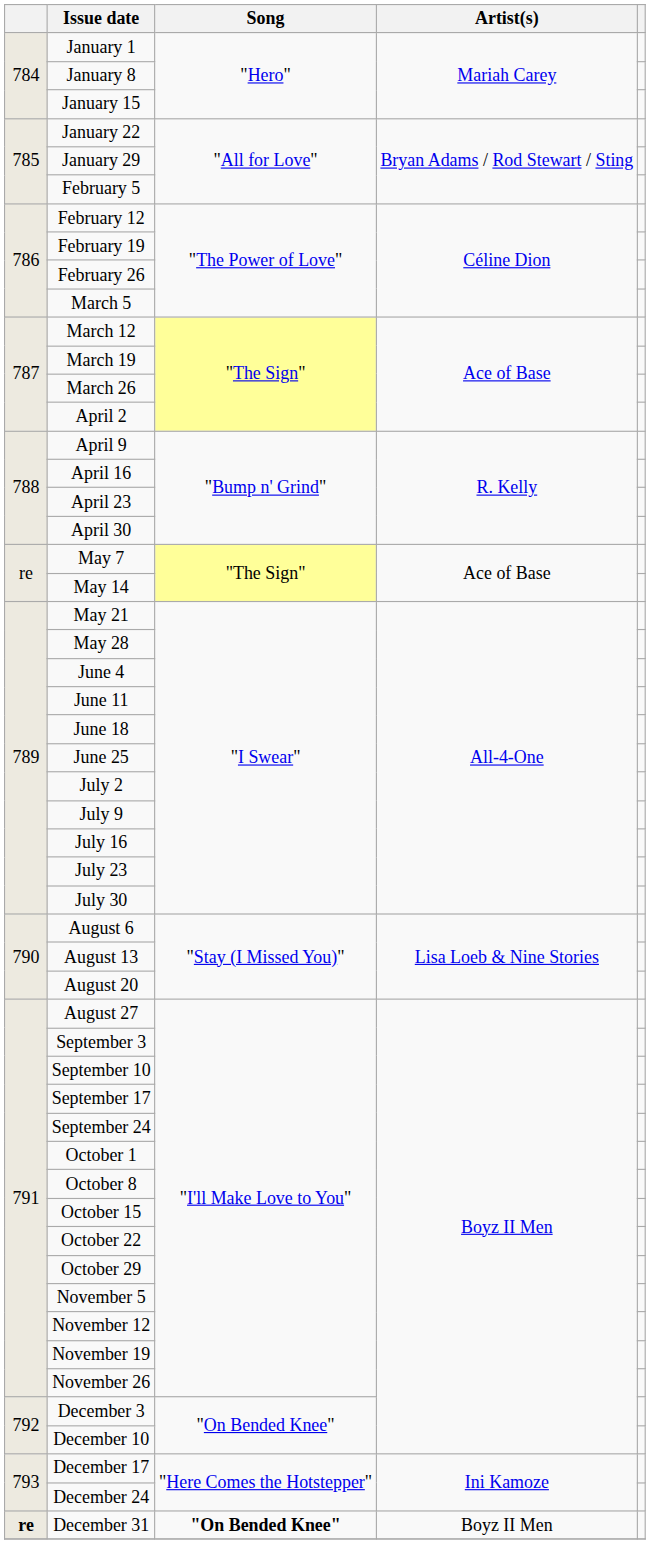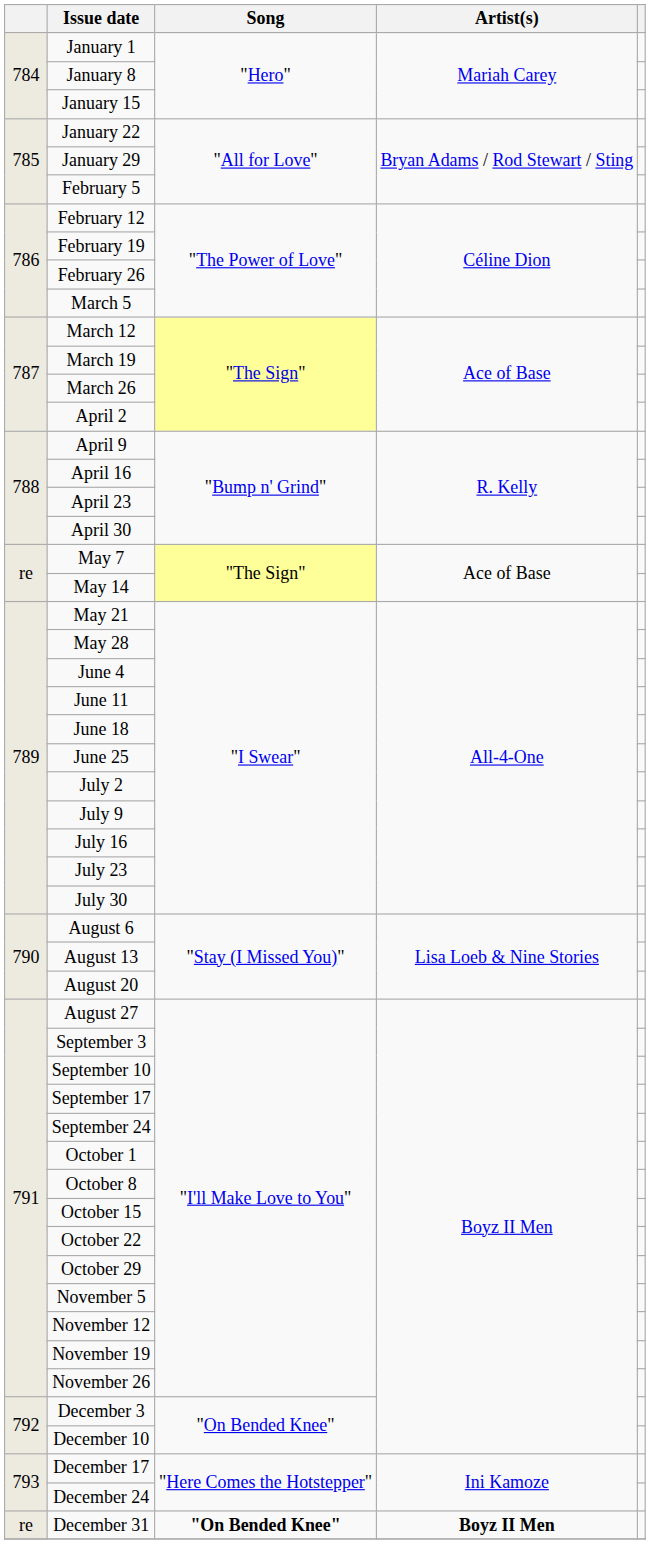(26, 1524) bold -> (26, 1524) normal
(507, 1524) normal -> (507, 1524) bold
